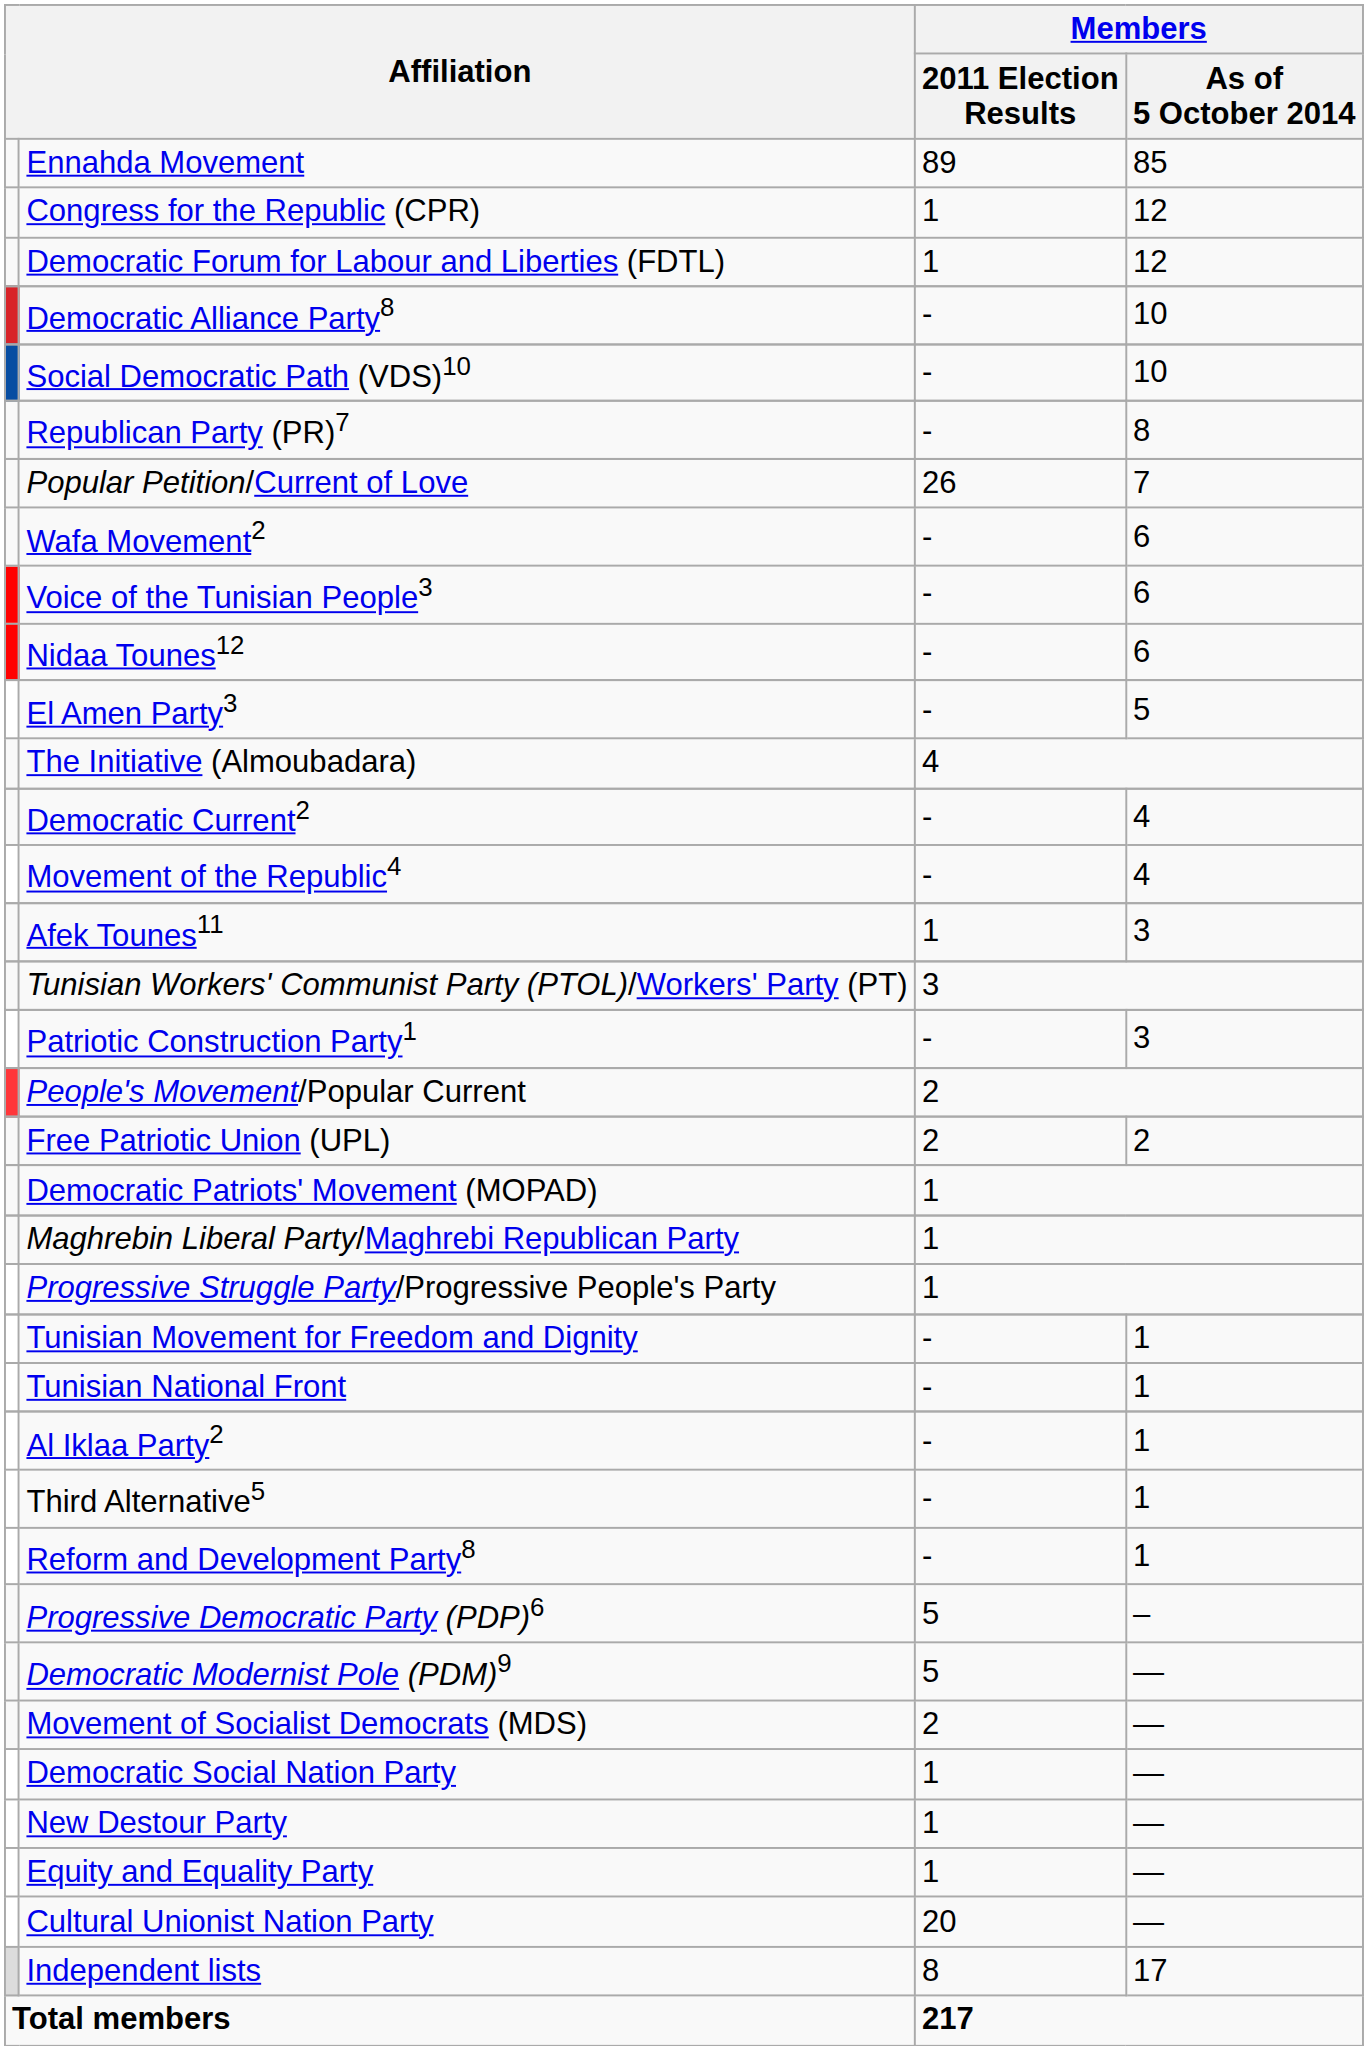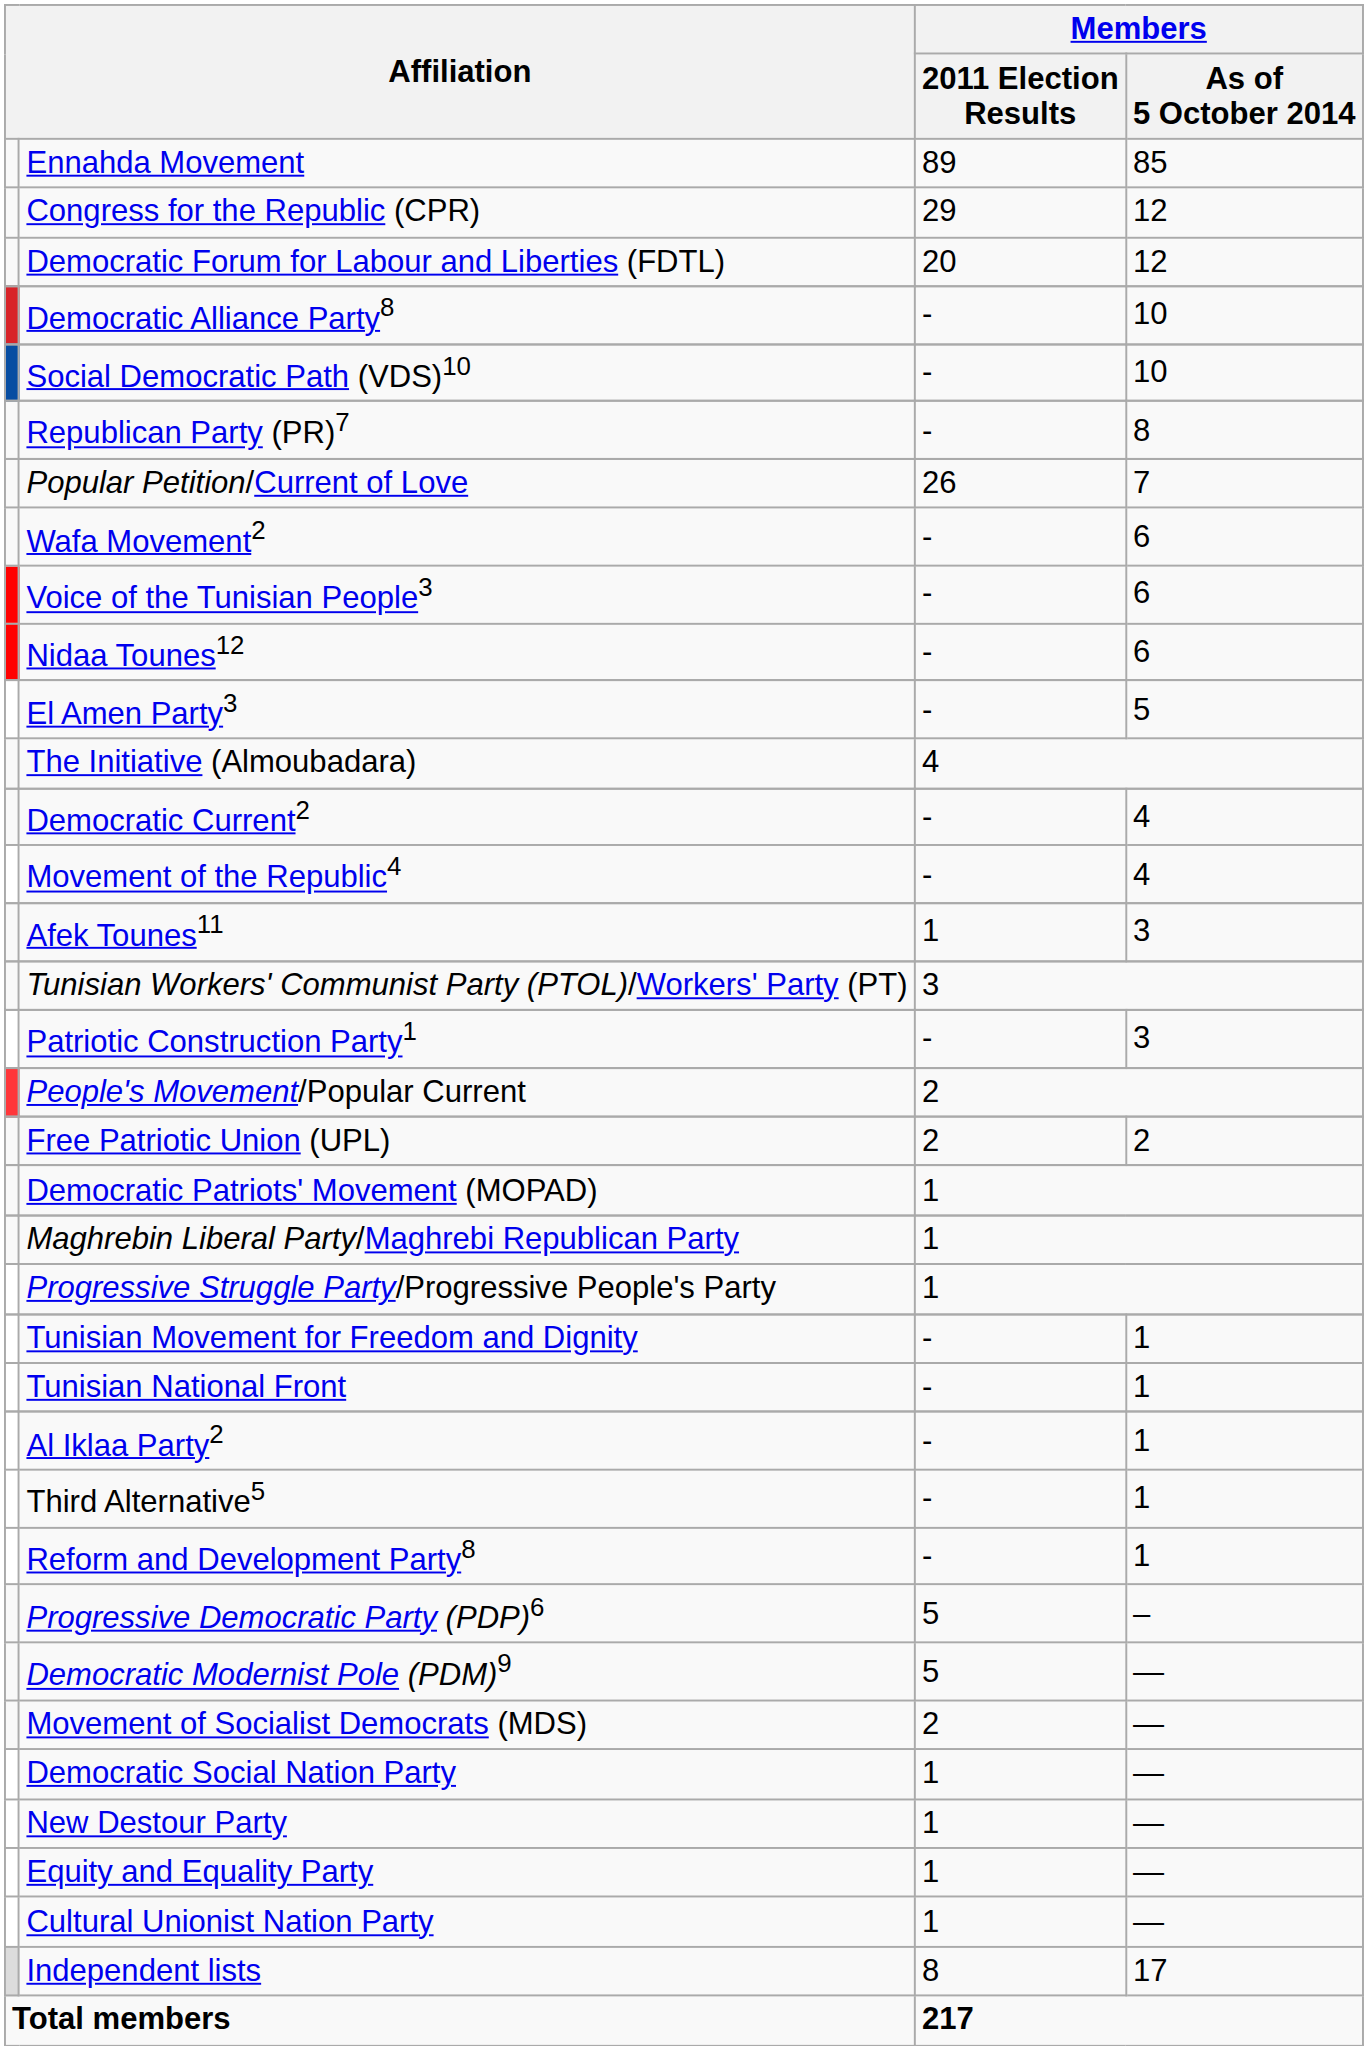(931, 211) 1 -> (939, 211) 29
(931, 260) 1 -> (939, 260) 20
(939, 1921) 20 -> (931, 1921) 1
